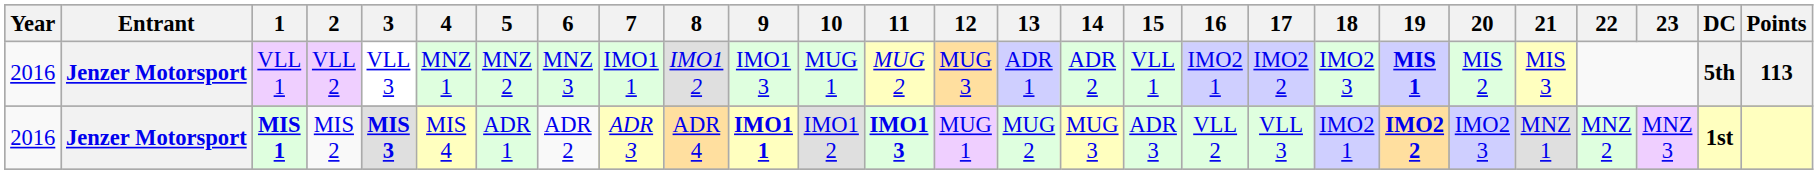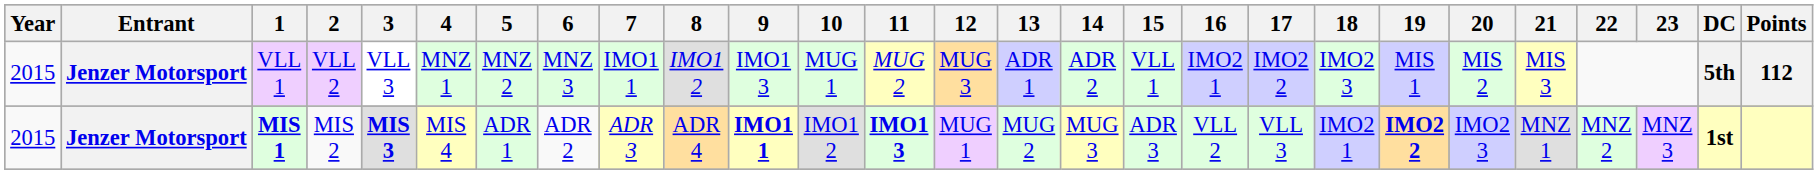(33, 73) 2016 -> (33, 73) 2015
(1415, 73) bold -> (1415, 73) normal
(1777, 73) 113 -> (1777, 73) 112
(33, 137) 2016 -> (33, 137) 2015
